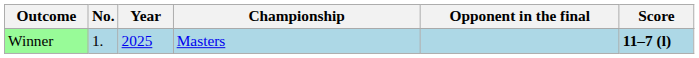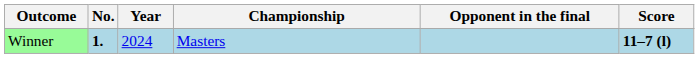(98, 41) normal -> (98, 41) bold
(137, 41) 2025 -> (137, 41) 2024
